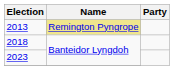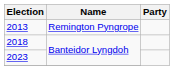(93, 27) khaki background -> (93, 27) no background
